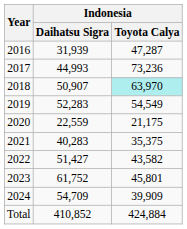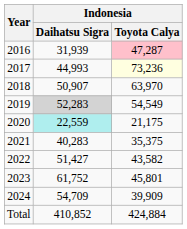(147, 50) no background -> (147, 50) pink background
(147, 68) no background -> (147, 68) lightyellow background
(147, 86) paleturquoise background -> (147, 86) no background
(72, 104) no background -> (72, 104) lightgrey background
(72, 123) no background -> (72, 123) paleturquoise background
